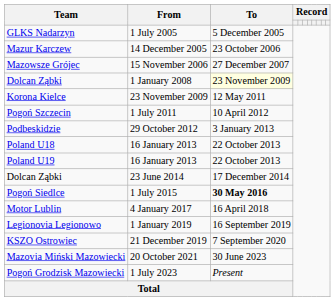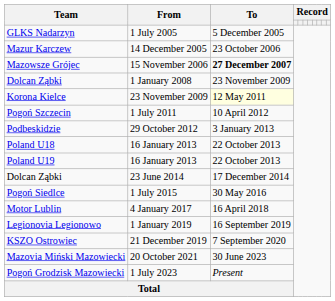(251, 65) normal -> (252, 65) bold
(251, 81) lightyellow background -> (251, 81) no background
(239, 97) no background -> (239, 97) lightyellow background
(240, 192) bold -> (239, 192) normal
